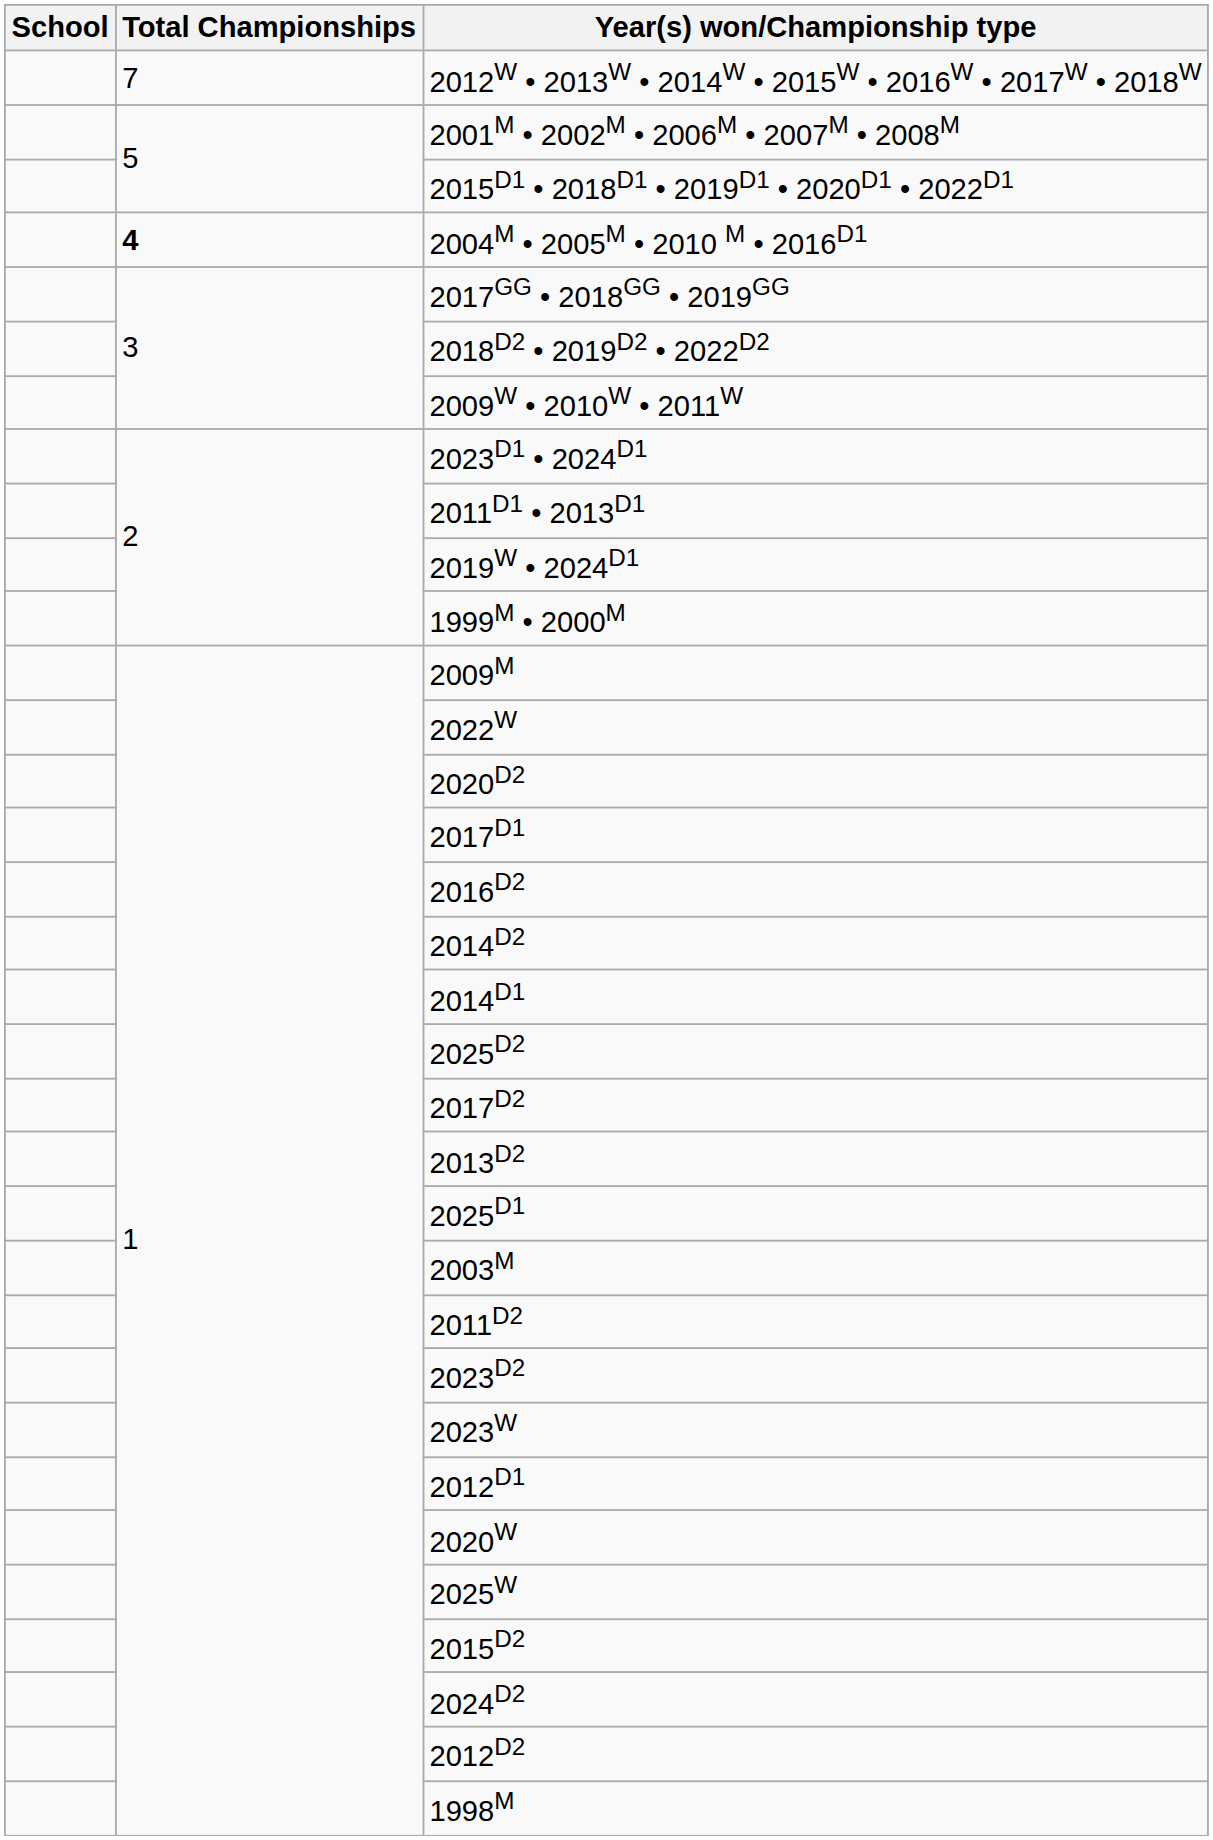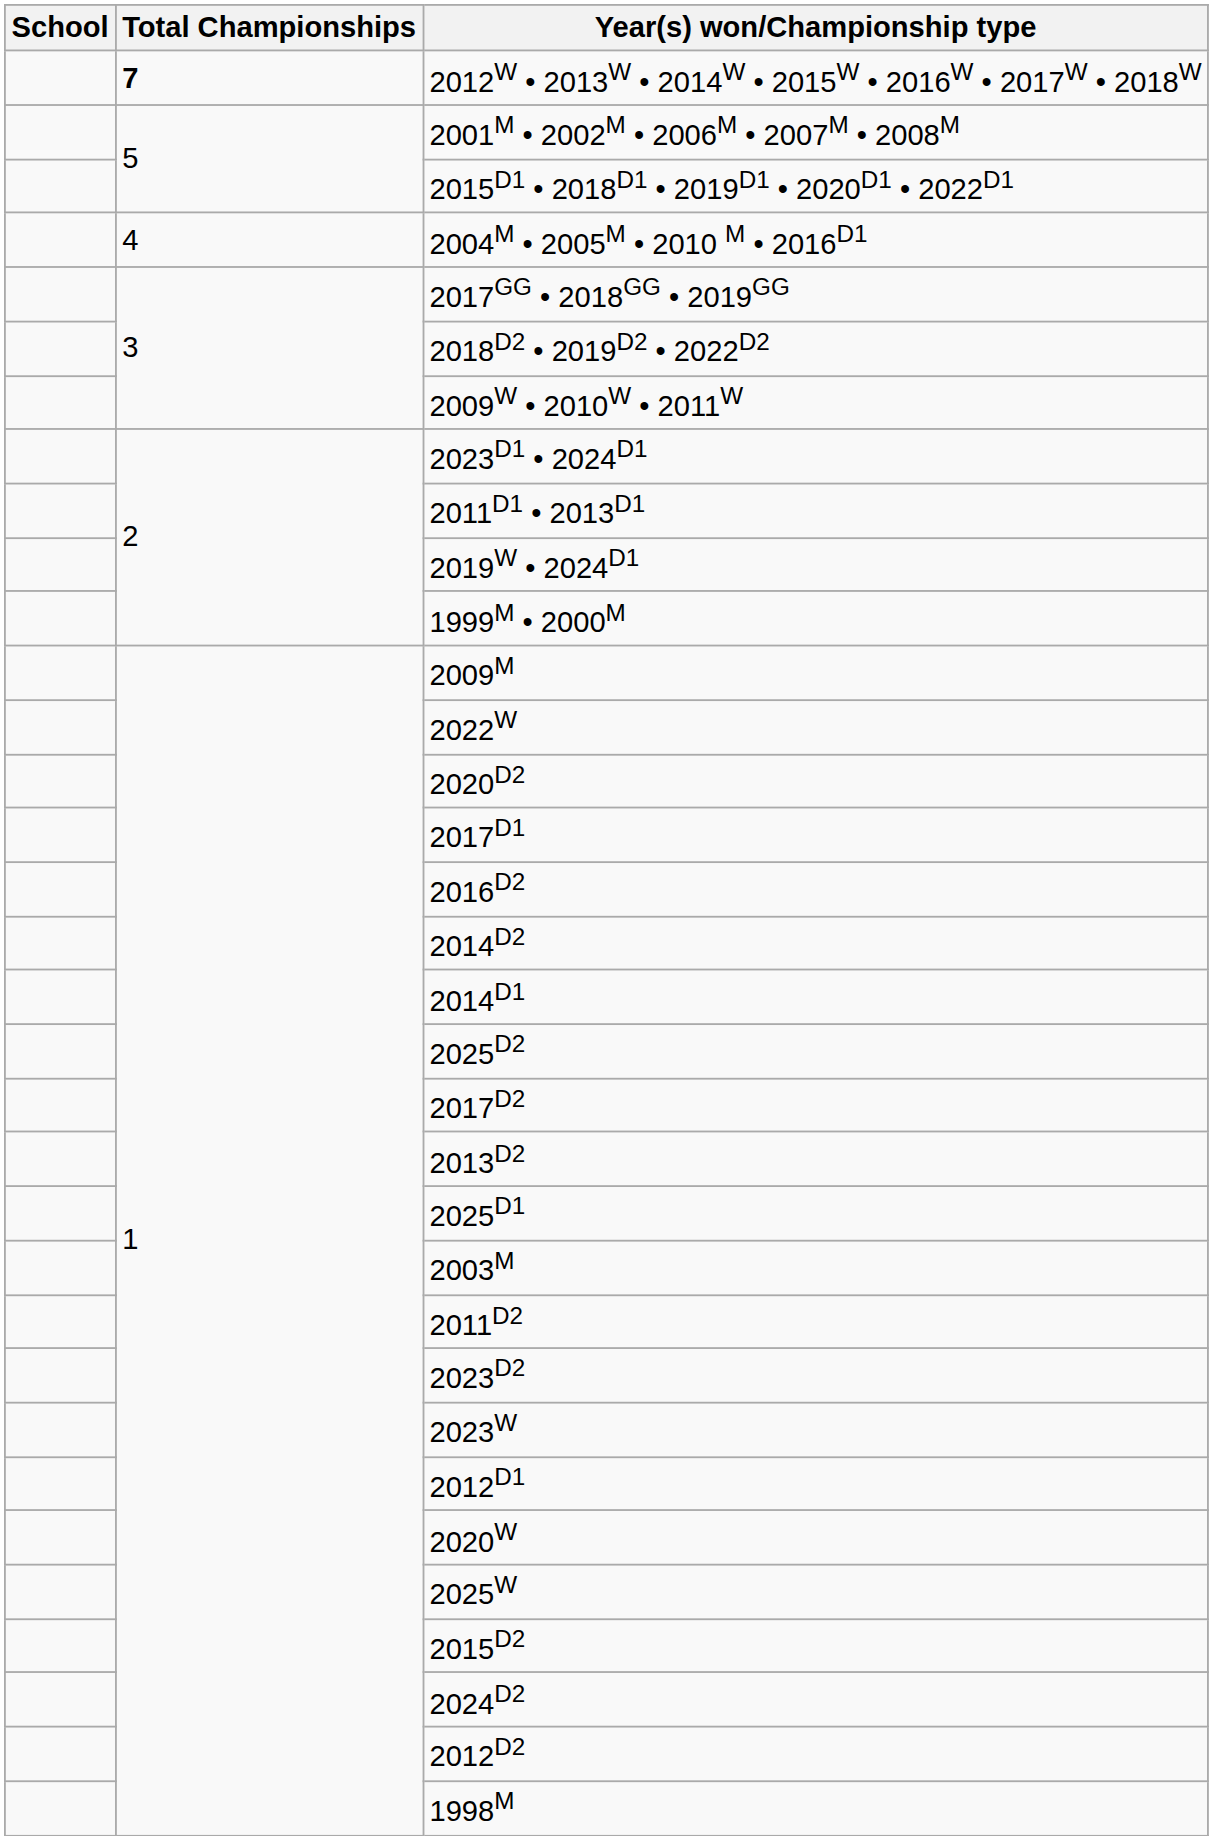(130, 77) normal -> (130, 77) bold
(130, 239) bold -> (130, 239) normal
